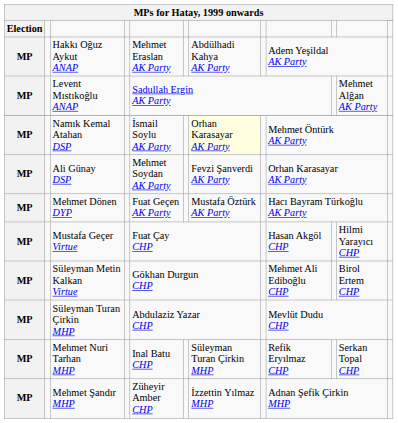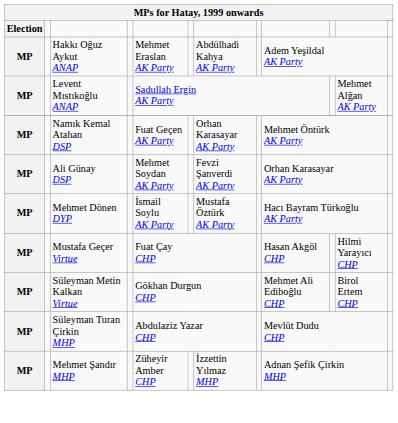(151, 135) İsmail Soylu AK Party -> (159, 135) Fuat Geçen AK Party
(212, 135) lightyellow background -> (217, 135) no background
(156, 207) Fuat Geçen AK Party -> (154, 213) İsmail Soylu AK Party
- row: (25, 359)
